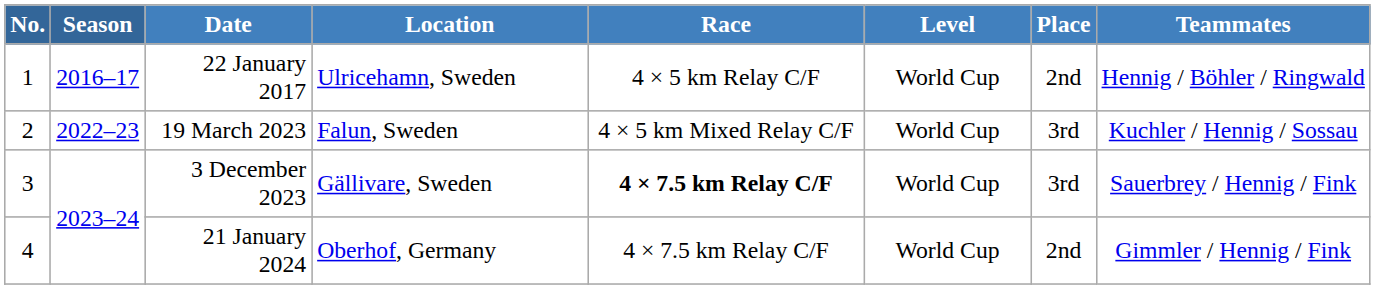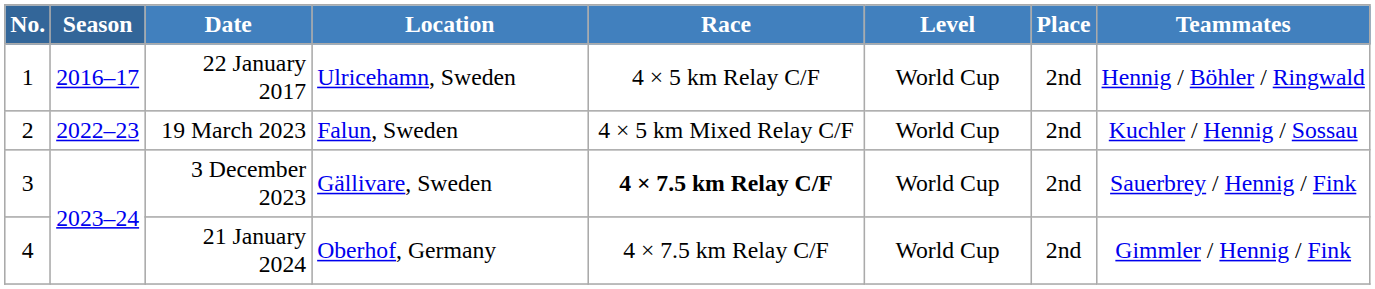(1064, 130) 3rd -> (1064, 130) 2nd
(1064, 183) 3rd -> (1064, 183) 2nd
